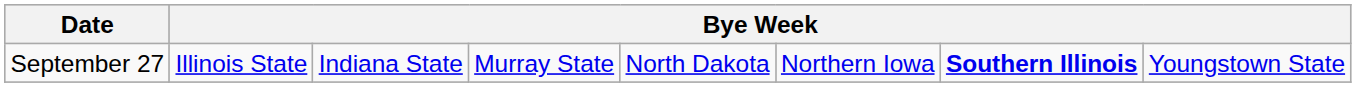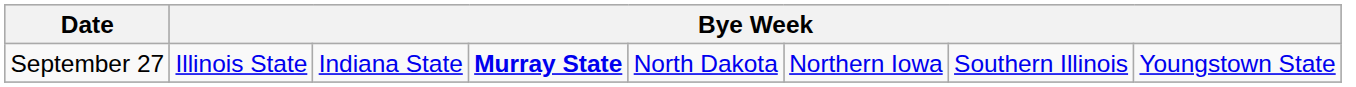(544, 63) normal -> (548, 63) bold
(1042, 63) bold -> (1041, 63) normal
